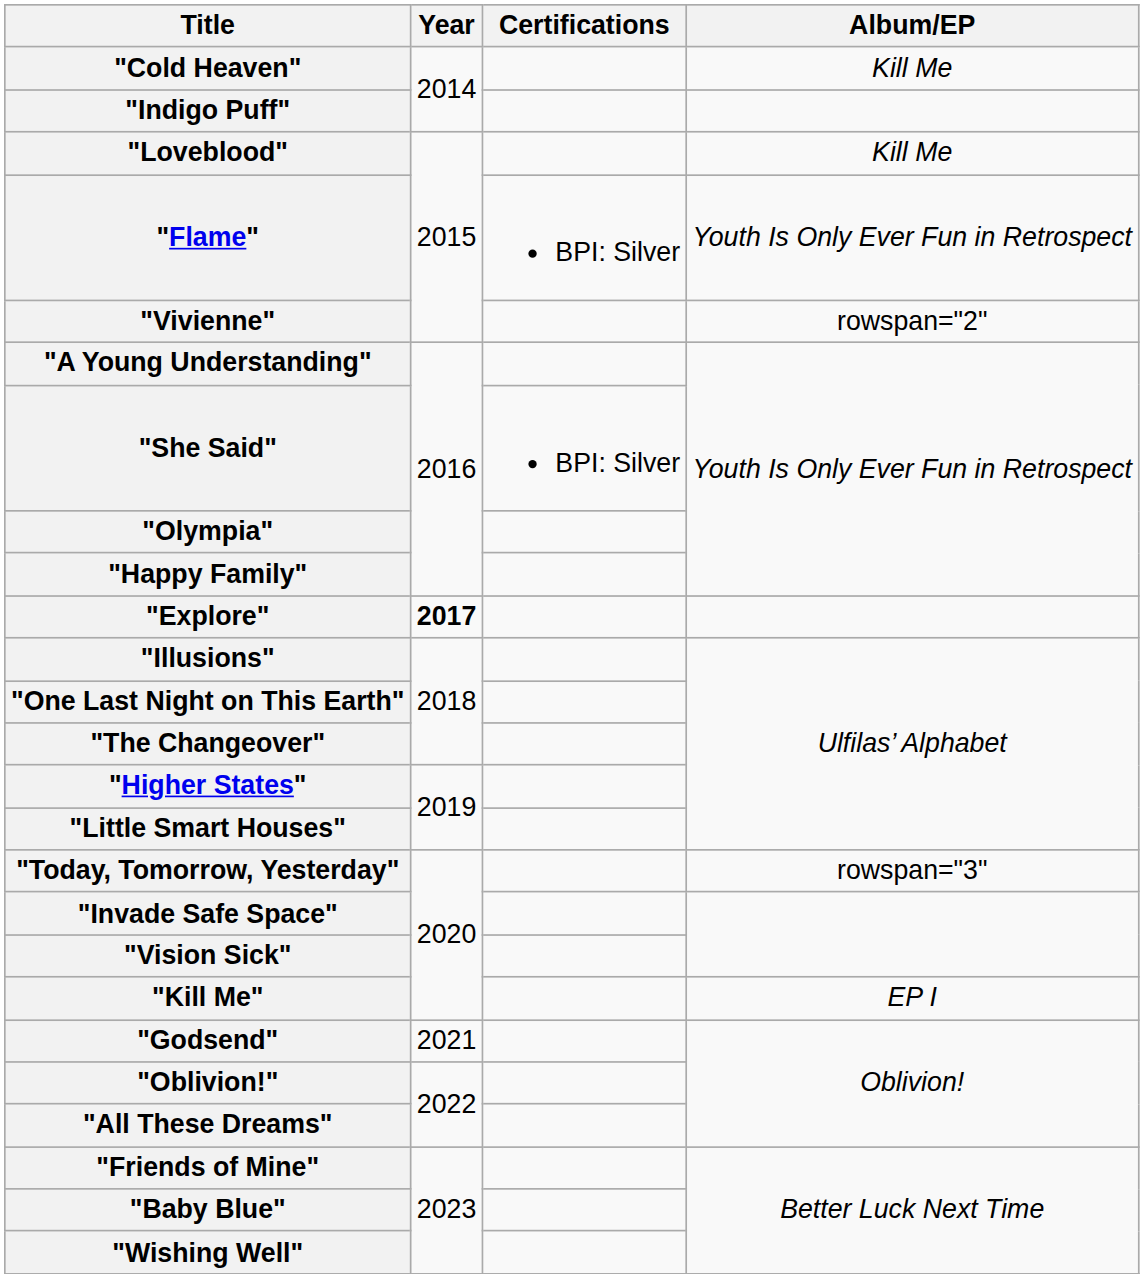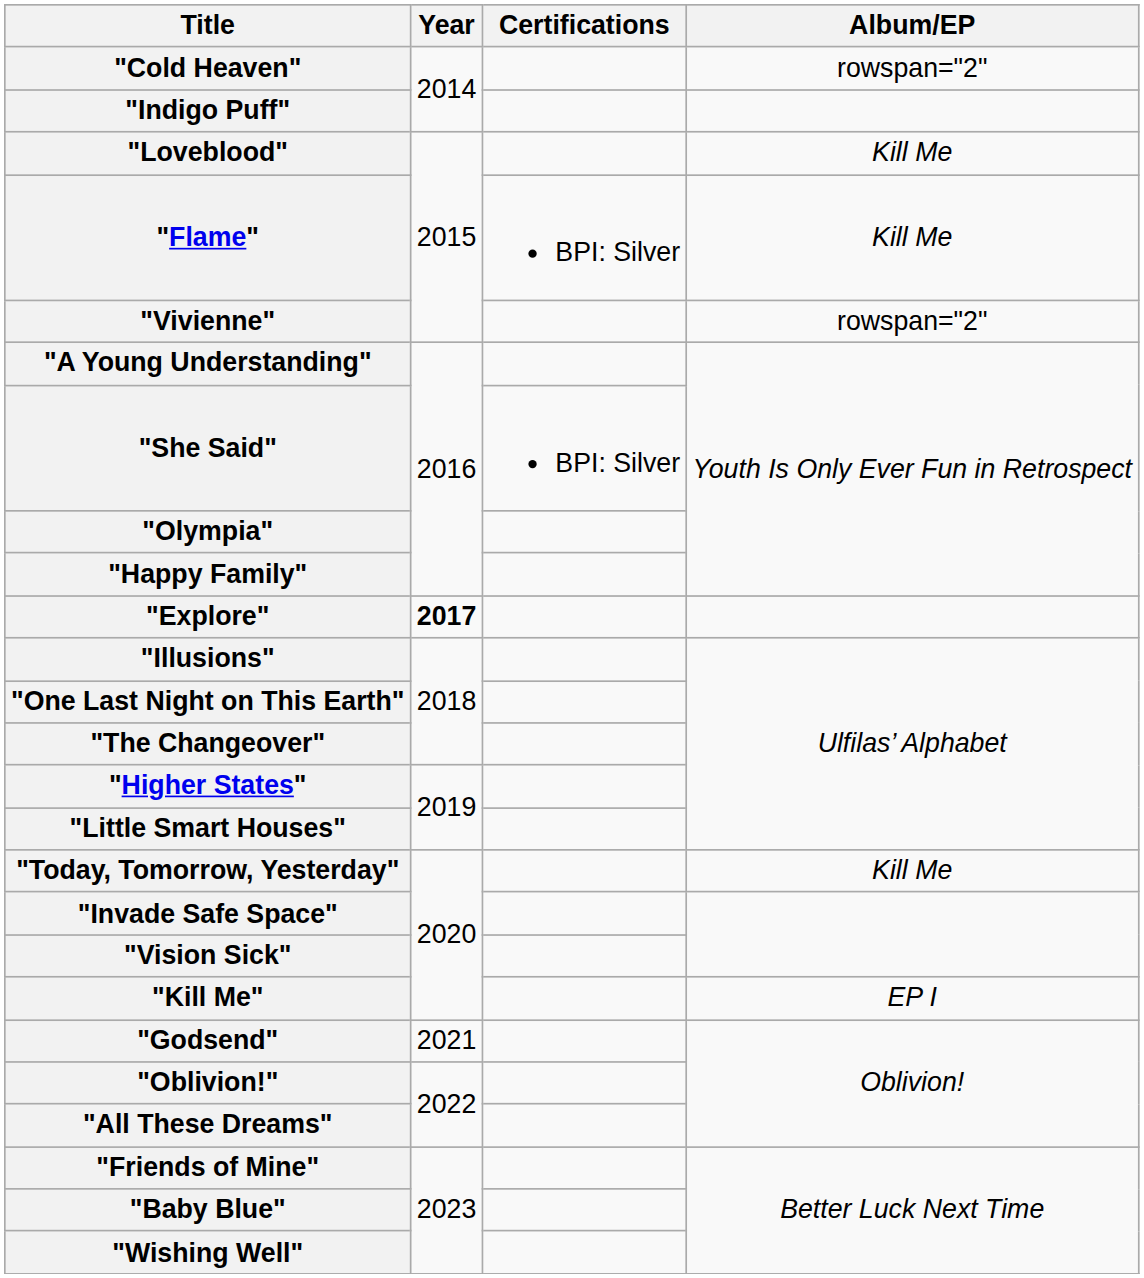(912, 68) Kill Me -> (912, 68) rowspan="2"
(912, 236) Youth Is Only Ever Fun in Retrospect -> (912, 236) Kill Me
(912, 870) rowspan="3" -> (912, 870) Kill Me
